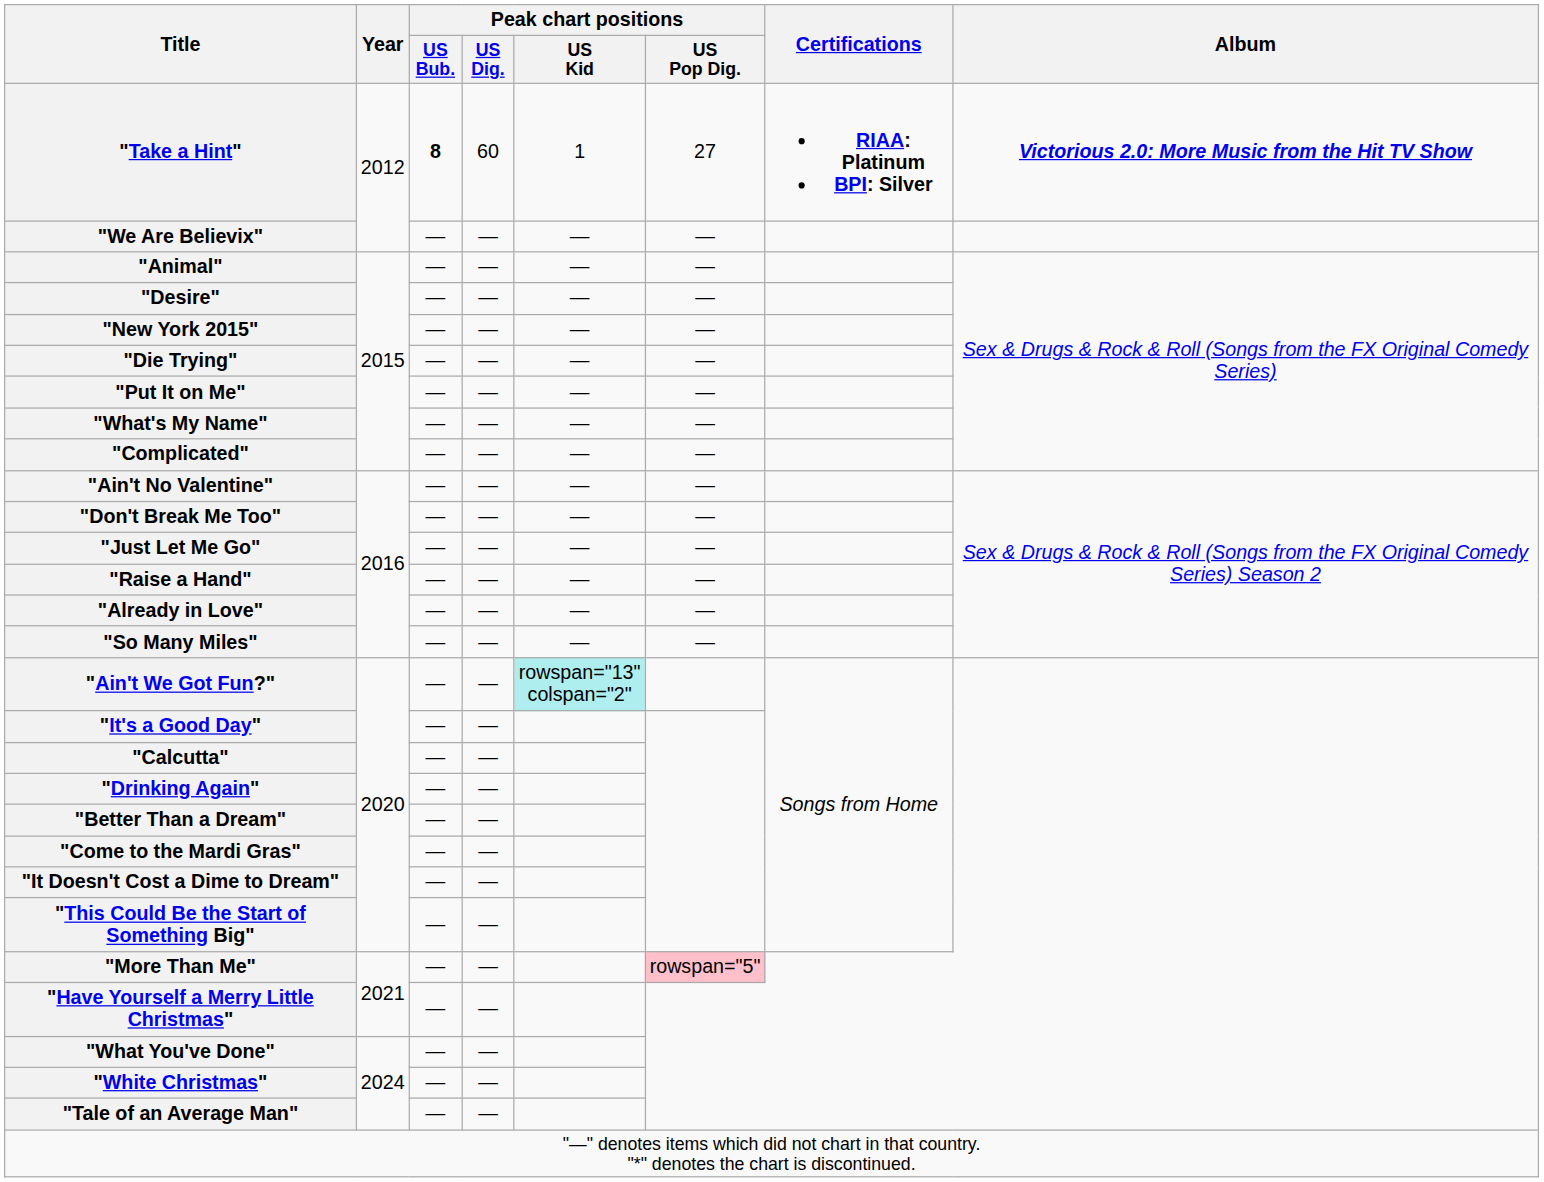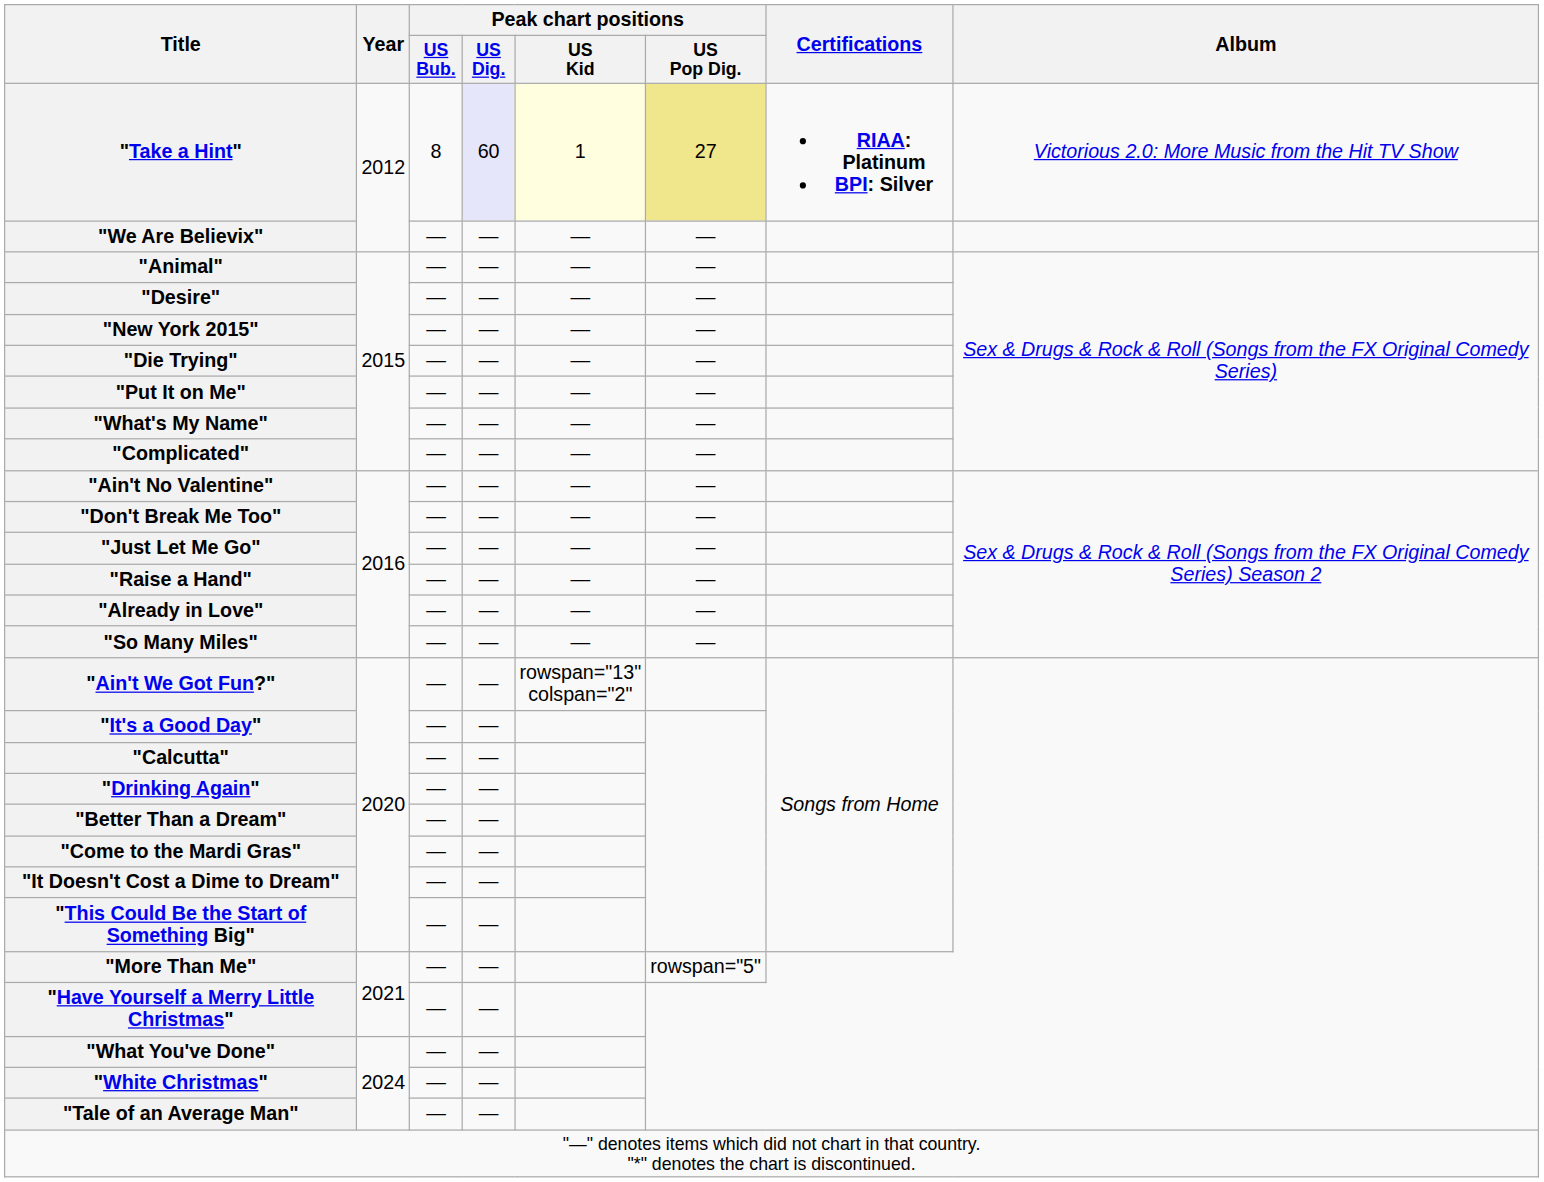(435, 151) bold -> (436, 151) normal
(488, 151) no background -> (489, 151) lavender background
(580, 151) no background -> (580, 151) lightyellow background
(705, 151) no background -> (706, 151) khaki background
(1245, 151) bold -> (1246, 151) normal
(580, 683) paleturquoise background -> (580, 683) no background
(705, 966) pink background -> (706, 966) no background
